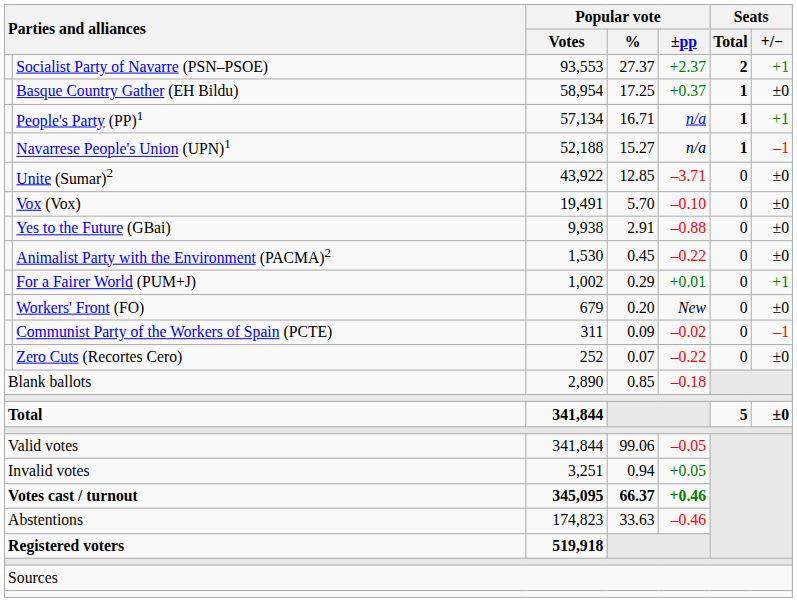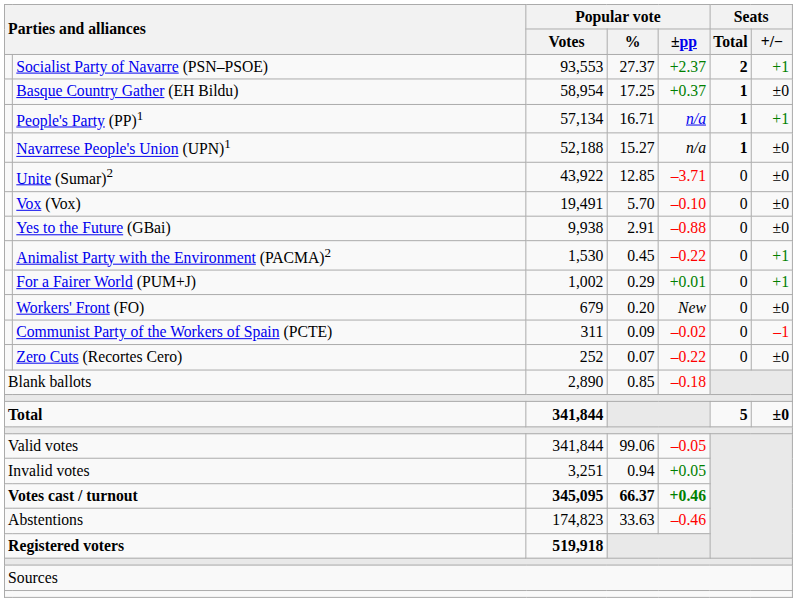(781, 147) –1 -> (781, 147) ±0
(781, 255) ±0 -> (781, 255) +1
